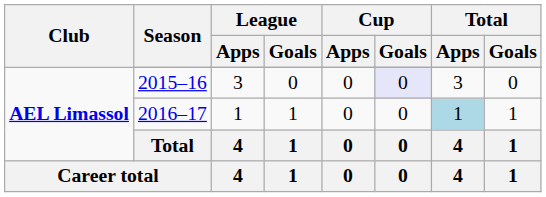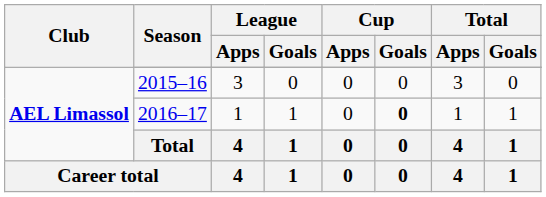(403, 82) lavender background -> (403, 82) no background
(403, 113) normal -> (403, 113) bold
(458, 113) lightblue background -> (458, 113) no background
